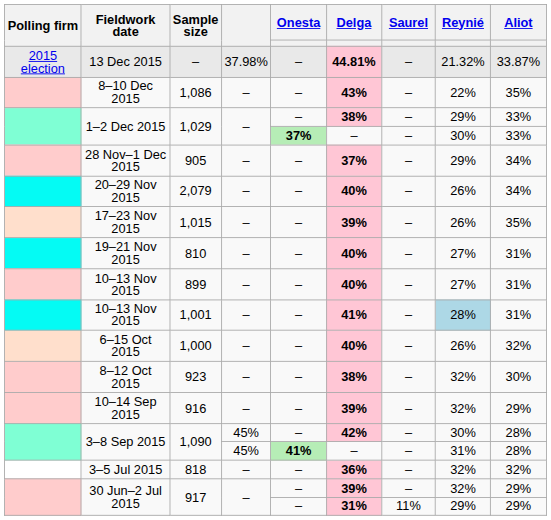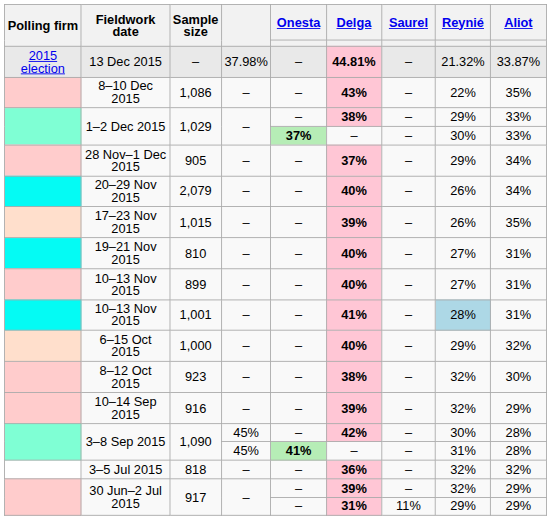(463, 346) 26% -> (463, 346) 29%
